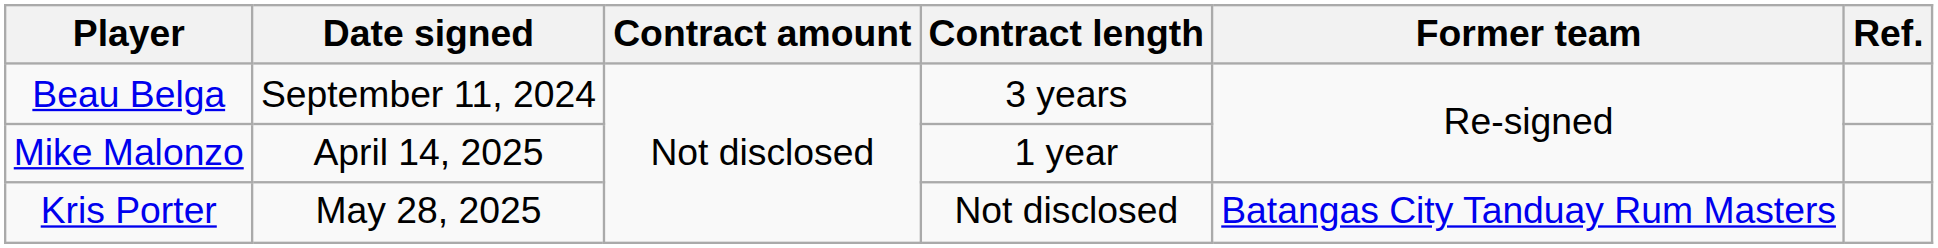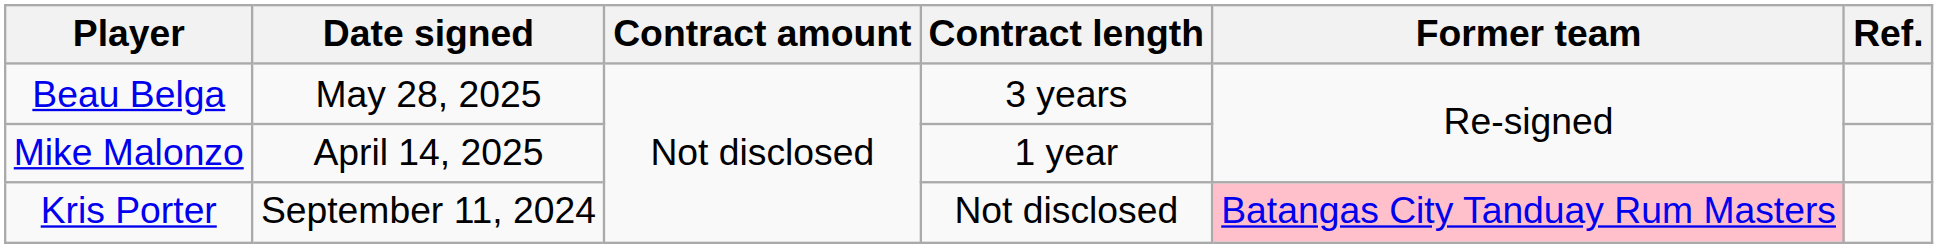(428, 93) September 11, 2024 -> (428, 93) May 28, 2025
(428, 211) May 28, 2025 -> (428, 211) September 11, 2024
(1529, 211) no background -> (1529, 211) pink background
